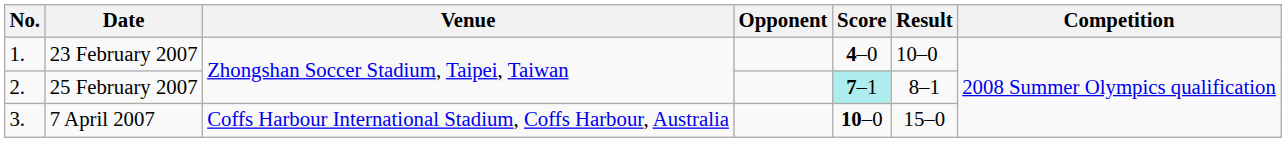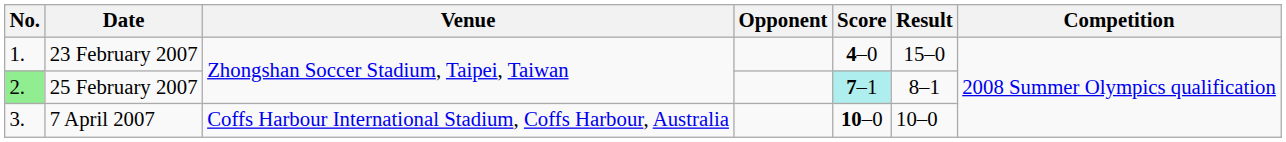(917, 53) 10–0 -> (924, 53) 15–0
(17, 86) no background -> (17, 86) lightgreen background
(924, 119) 15–0 -> (917, 119) 10–0
